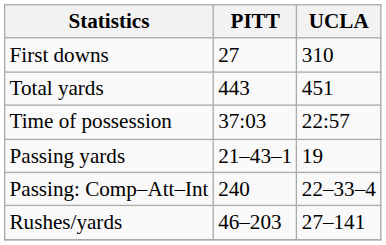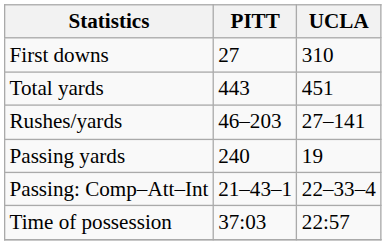rows swapped: (66, 222) <-> (91, 121)
(255, 155) 21–43–1 -> (234, 155) 240
(234, 188) 240 -> (255, 188) 21–43–1
